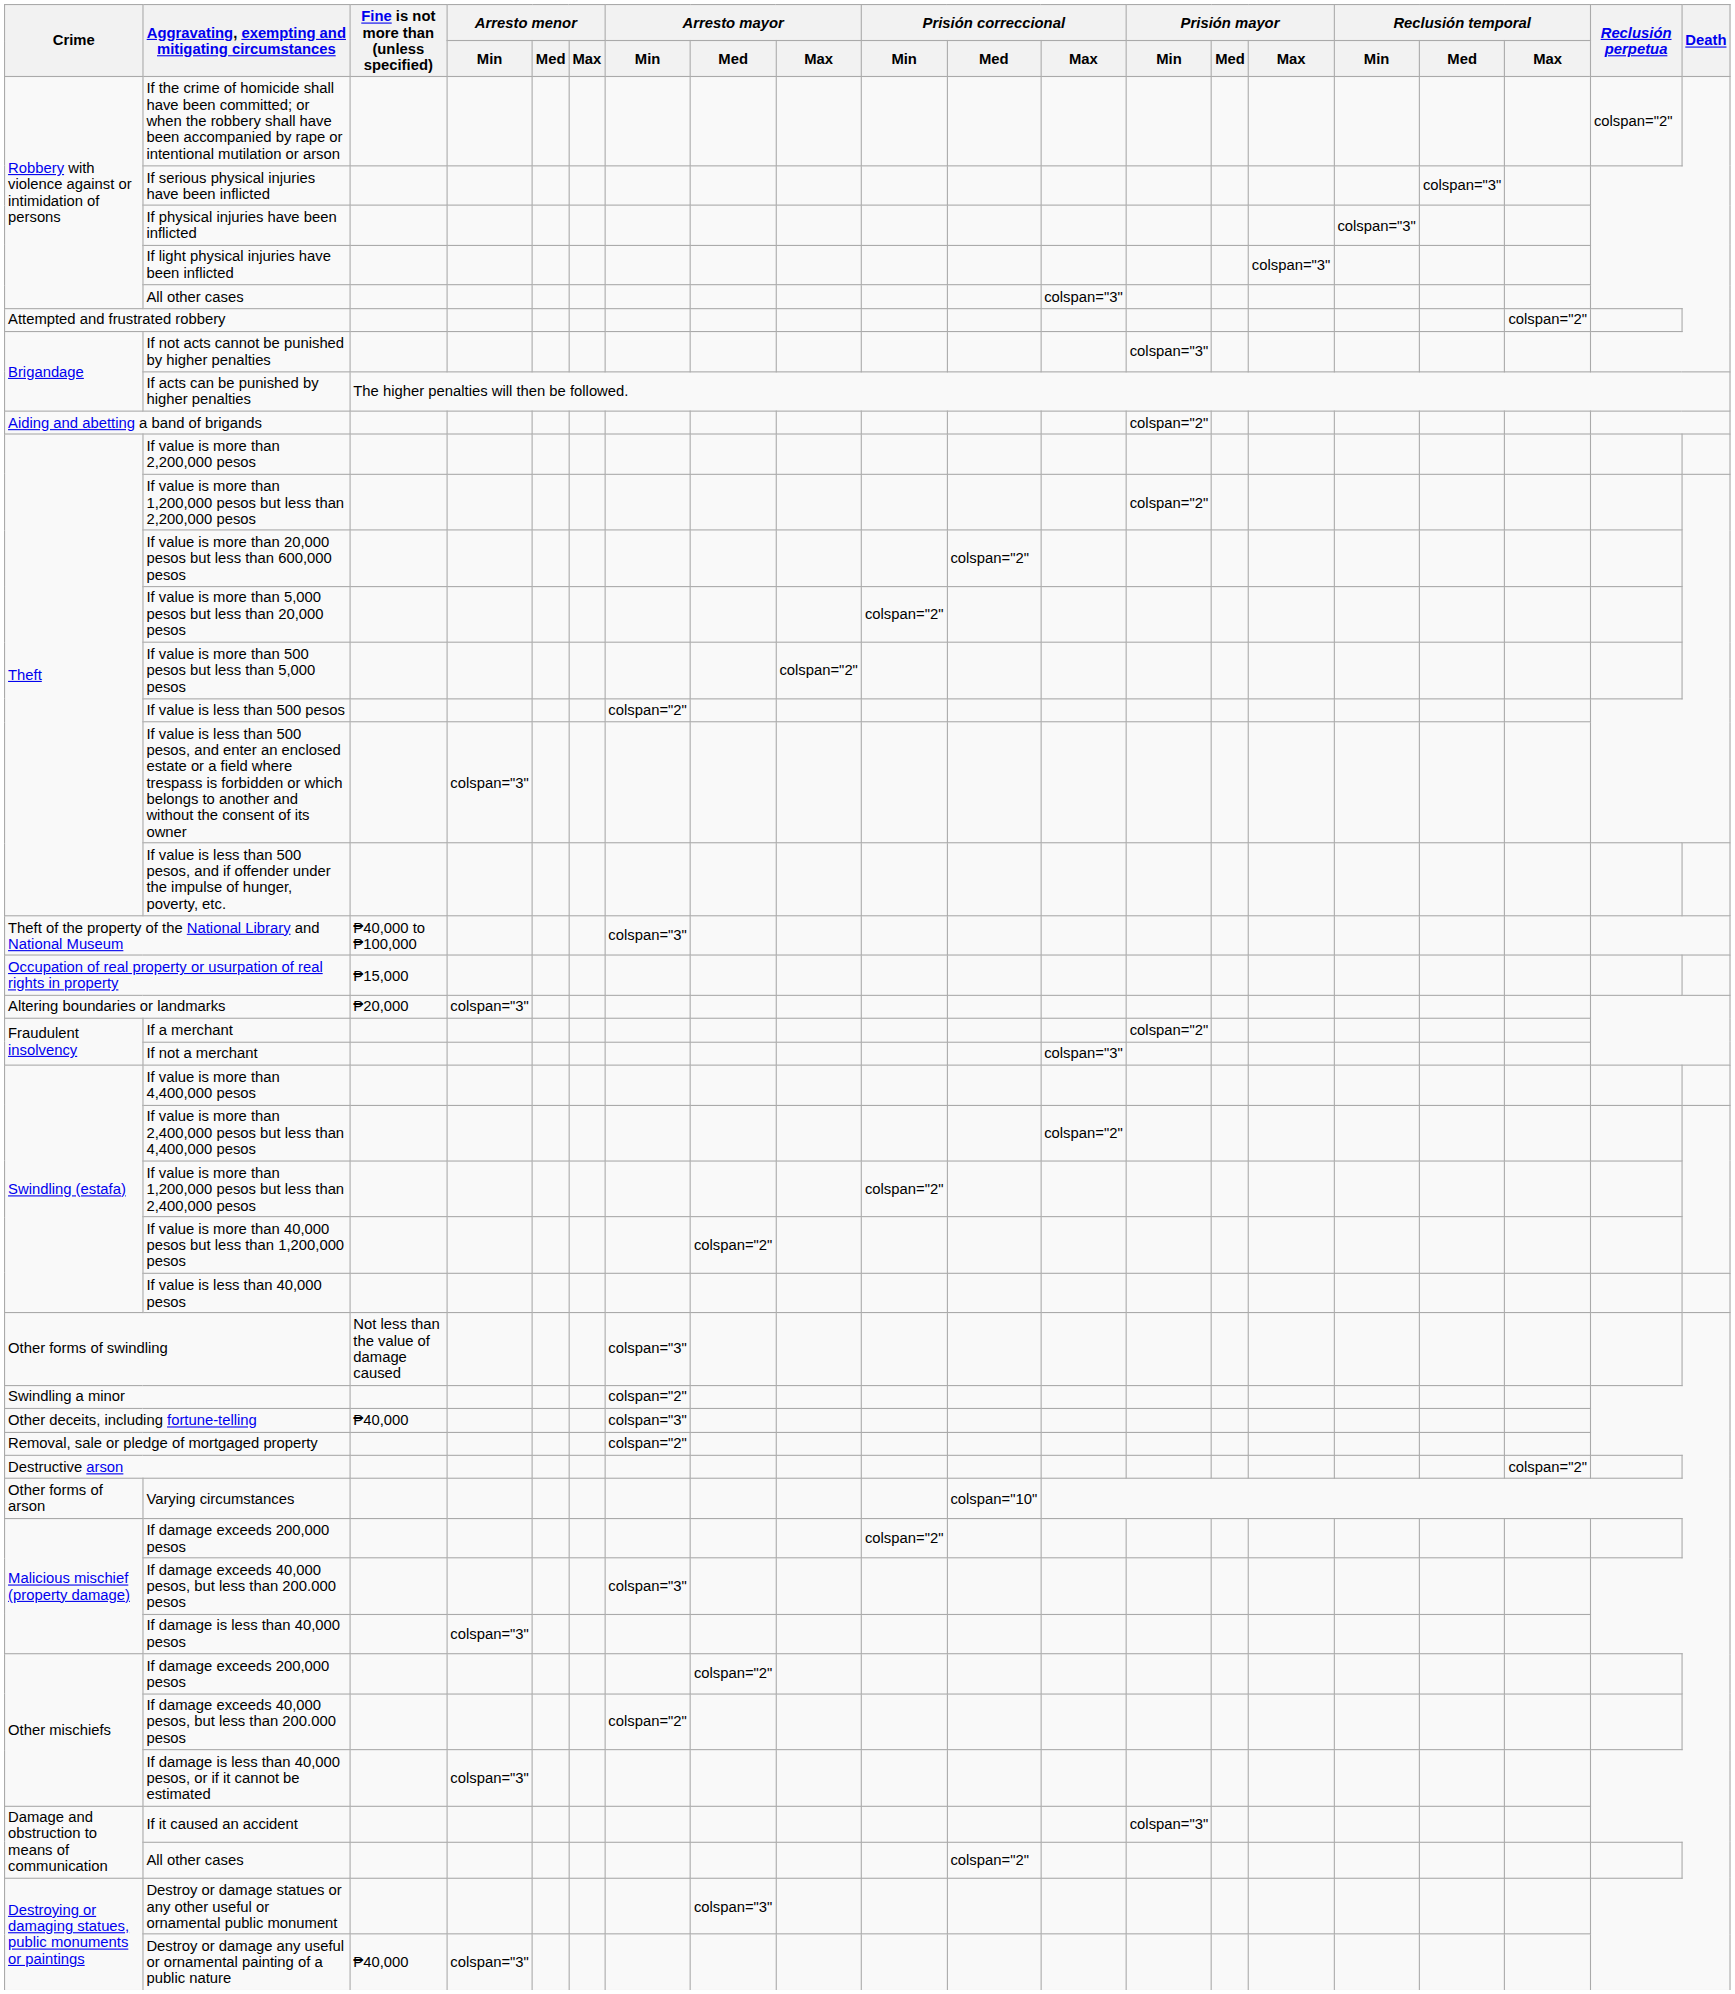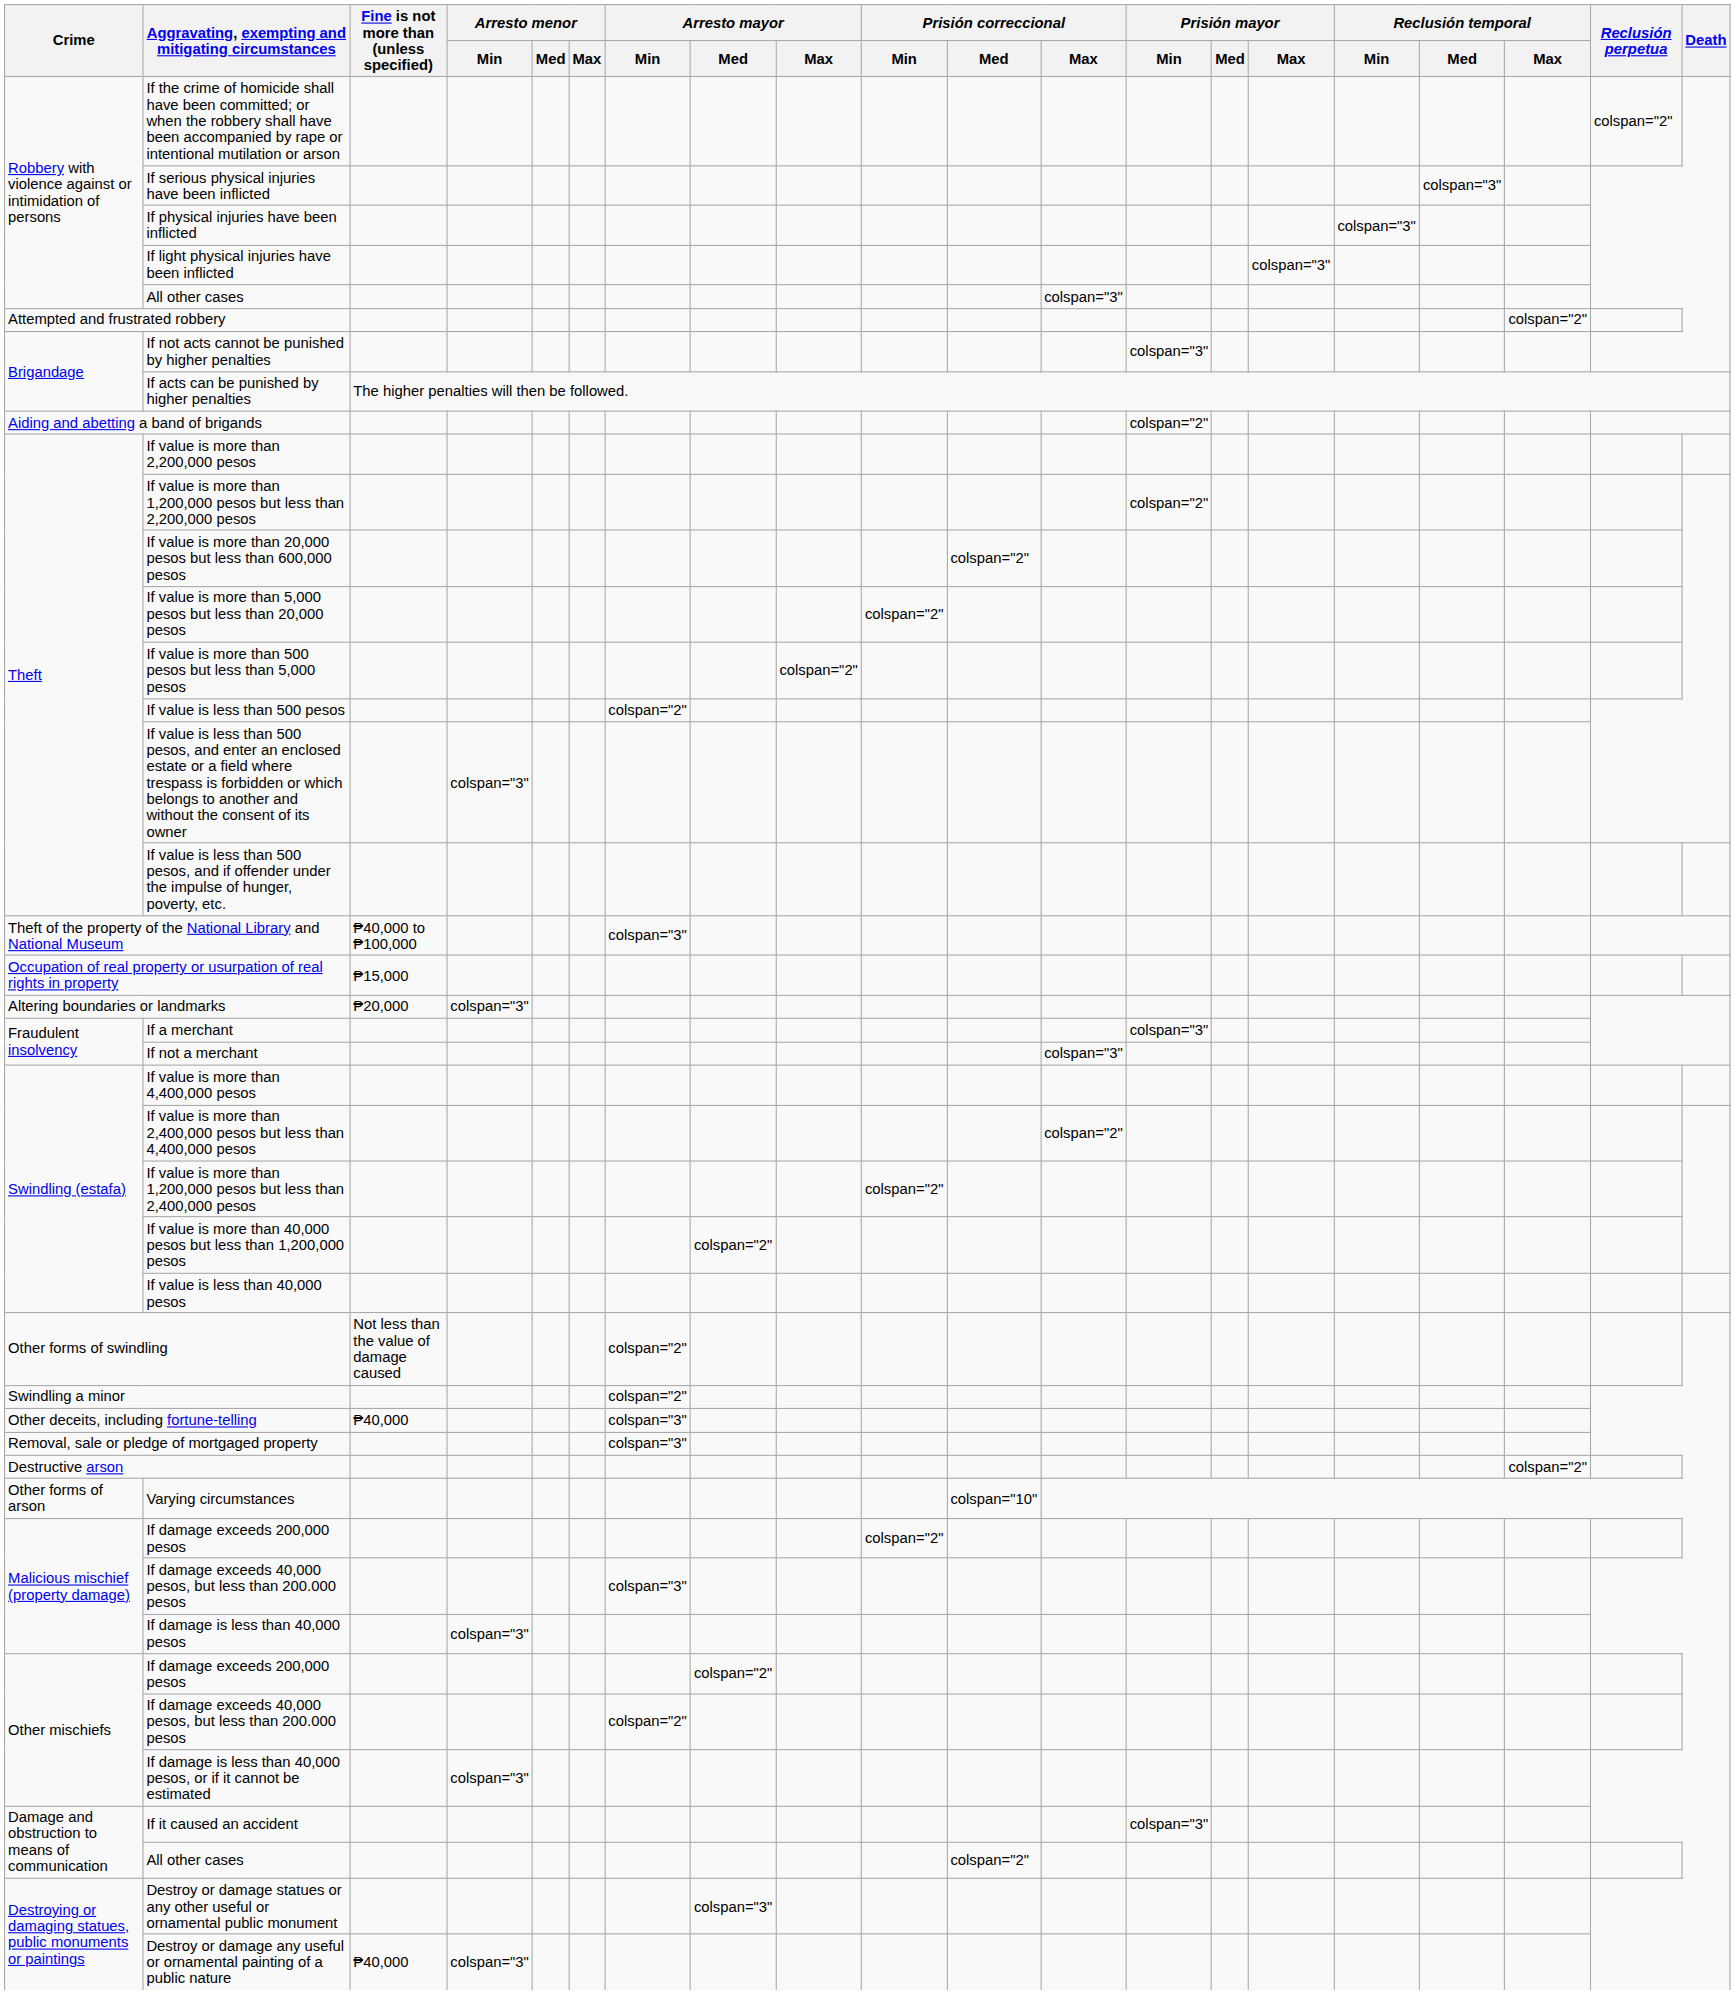(1169, 1030) colspan="2" -> (1169, 1030) colspan="3"
(648, 1349) colspan="3" -> (648, 1349) colspan="2"
(648, 1443) colspan="2" -> (648, 1443) colspan="3"
